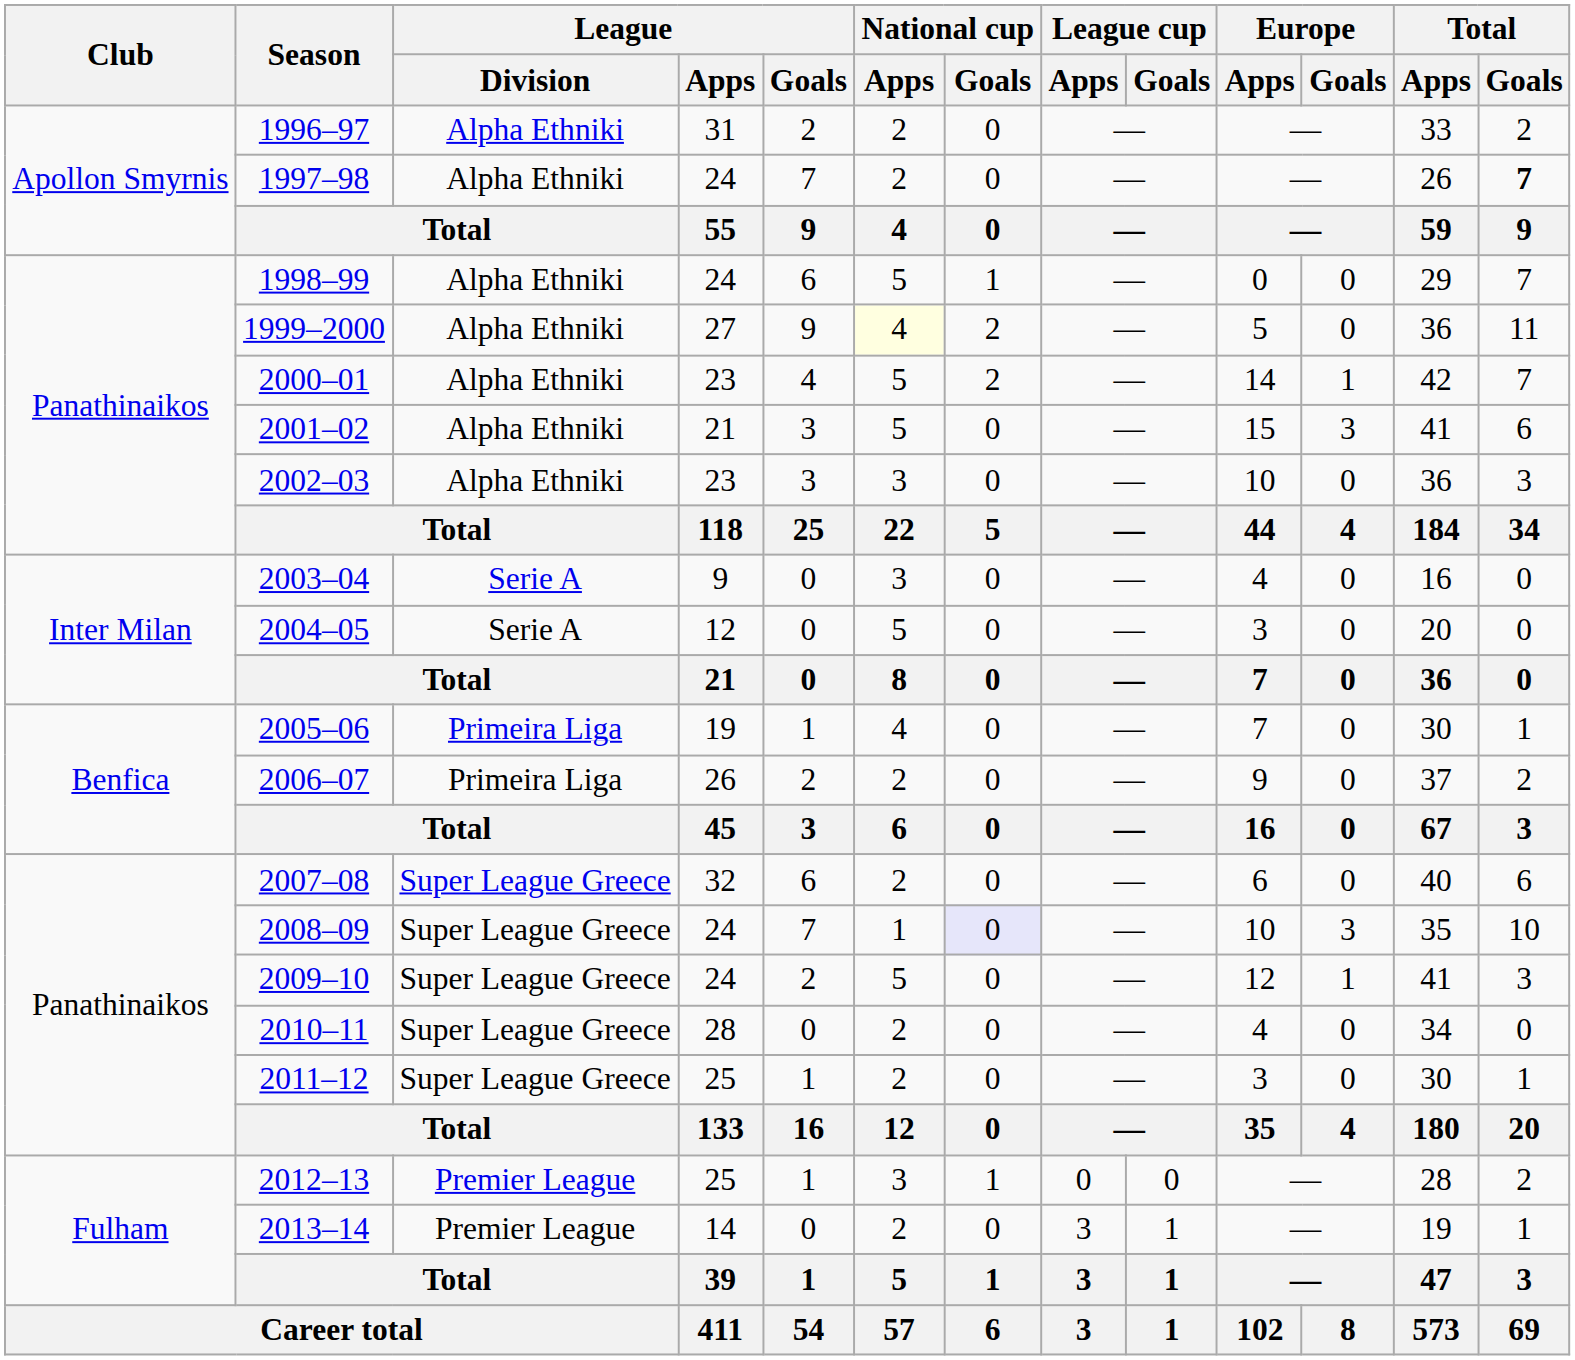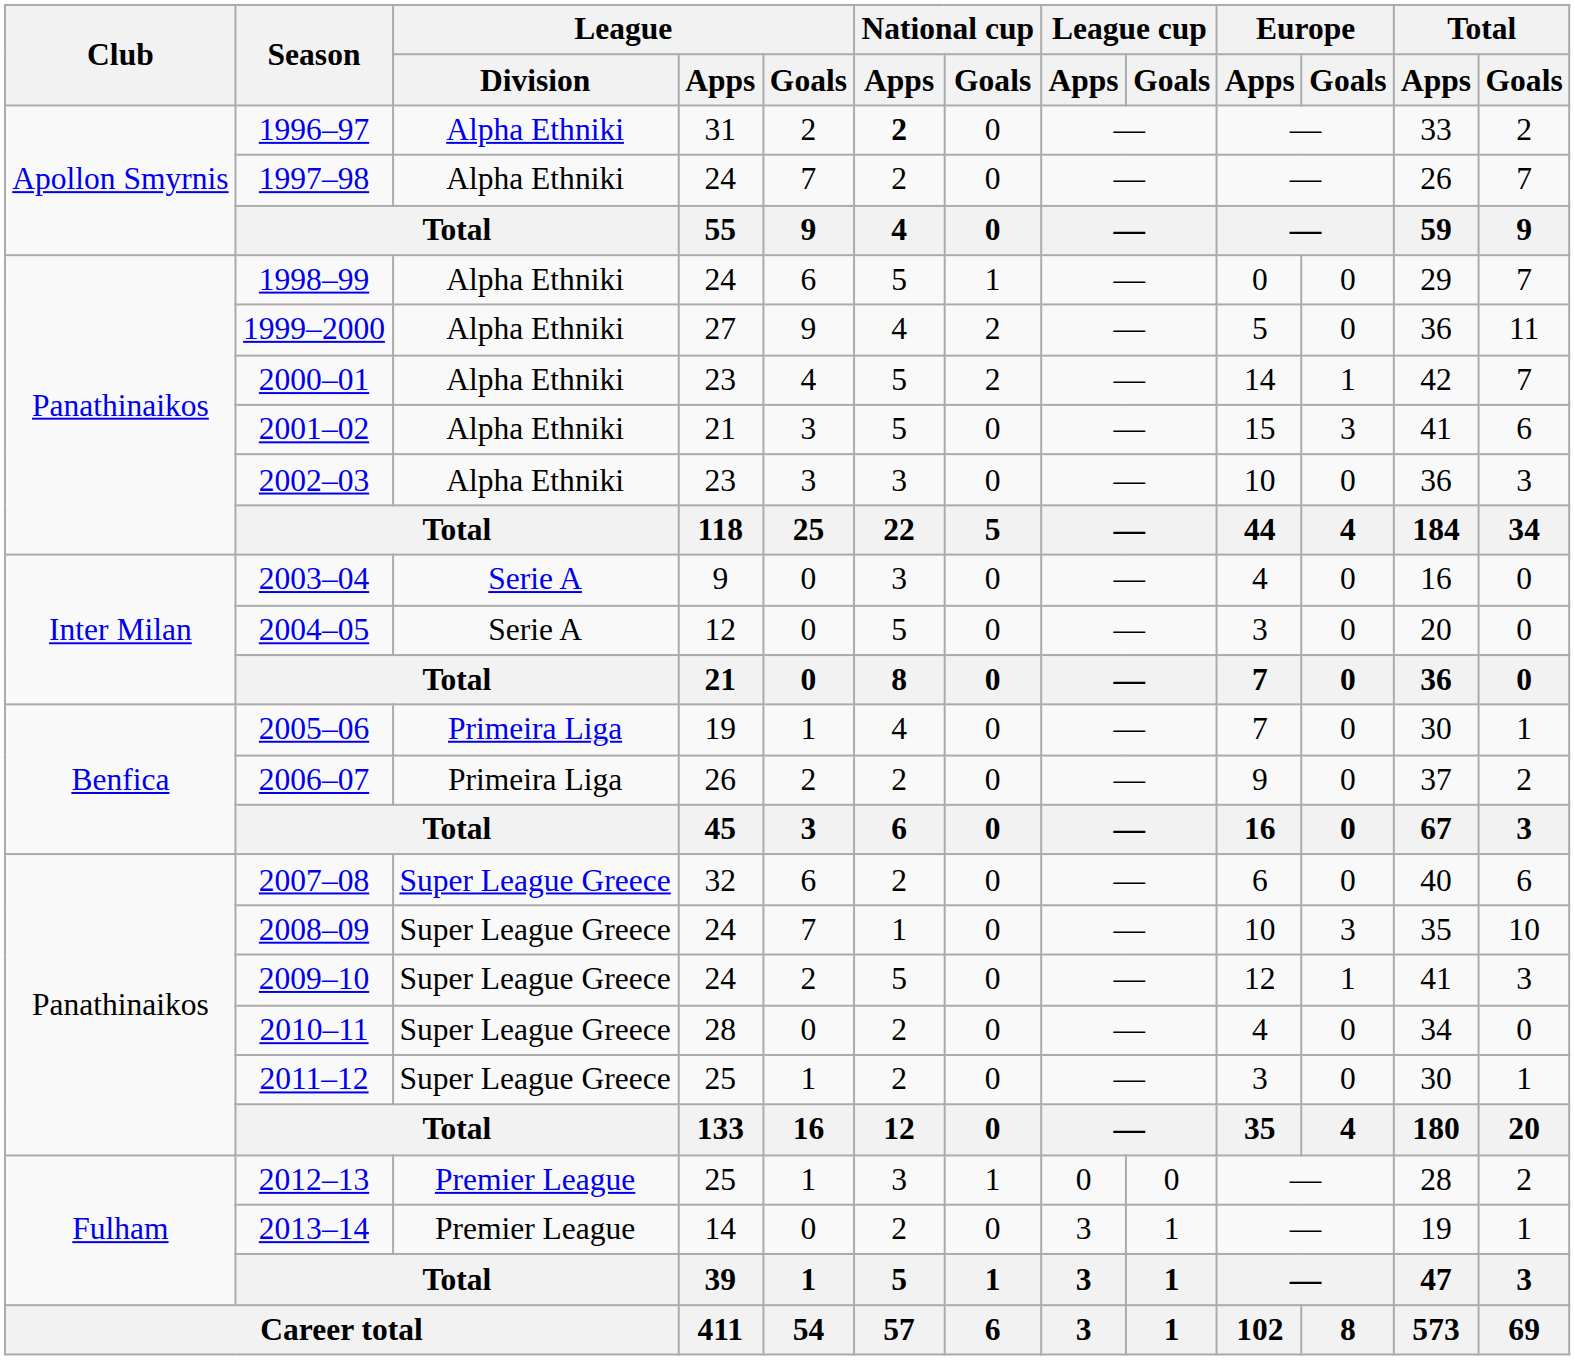(899, 129) normal -> (899, 129) bold
(1524, 179) bold -> (1524, 179) normal
(899, 329) lightyellow background -> (899, 329) no background
(993, 929) lavender background -> (993, 929) no background
